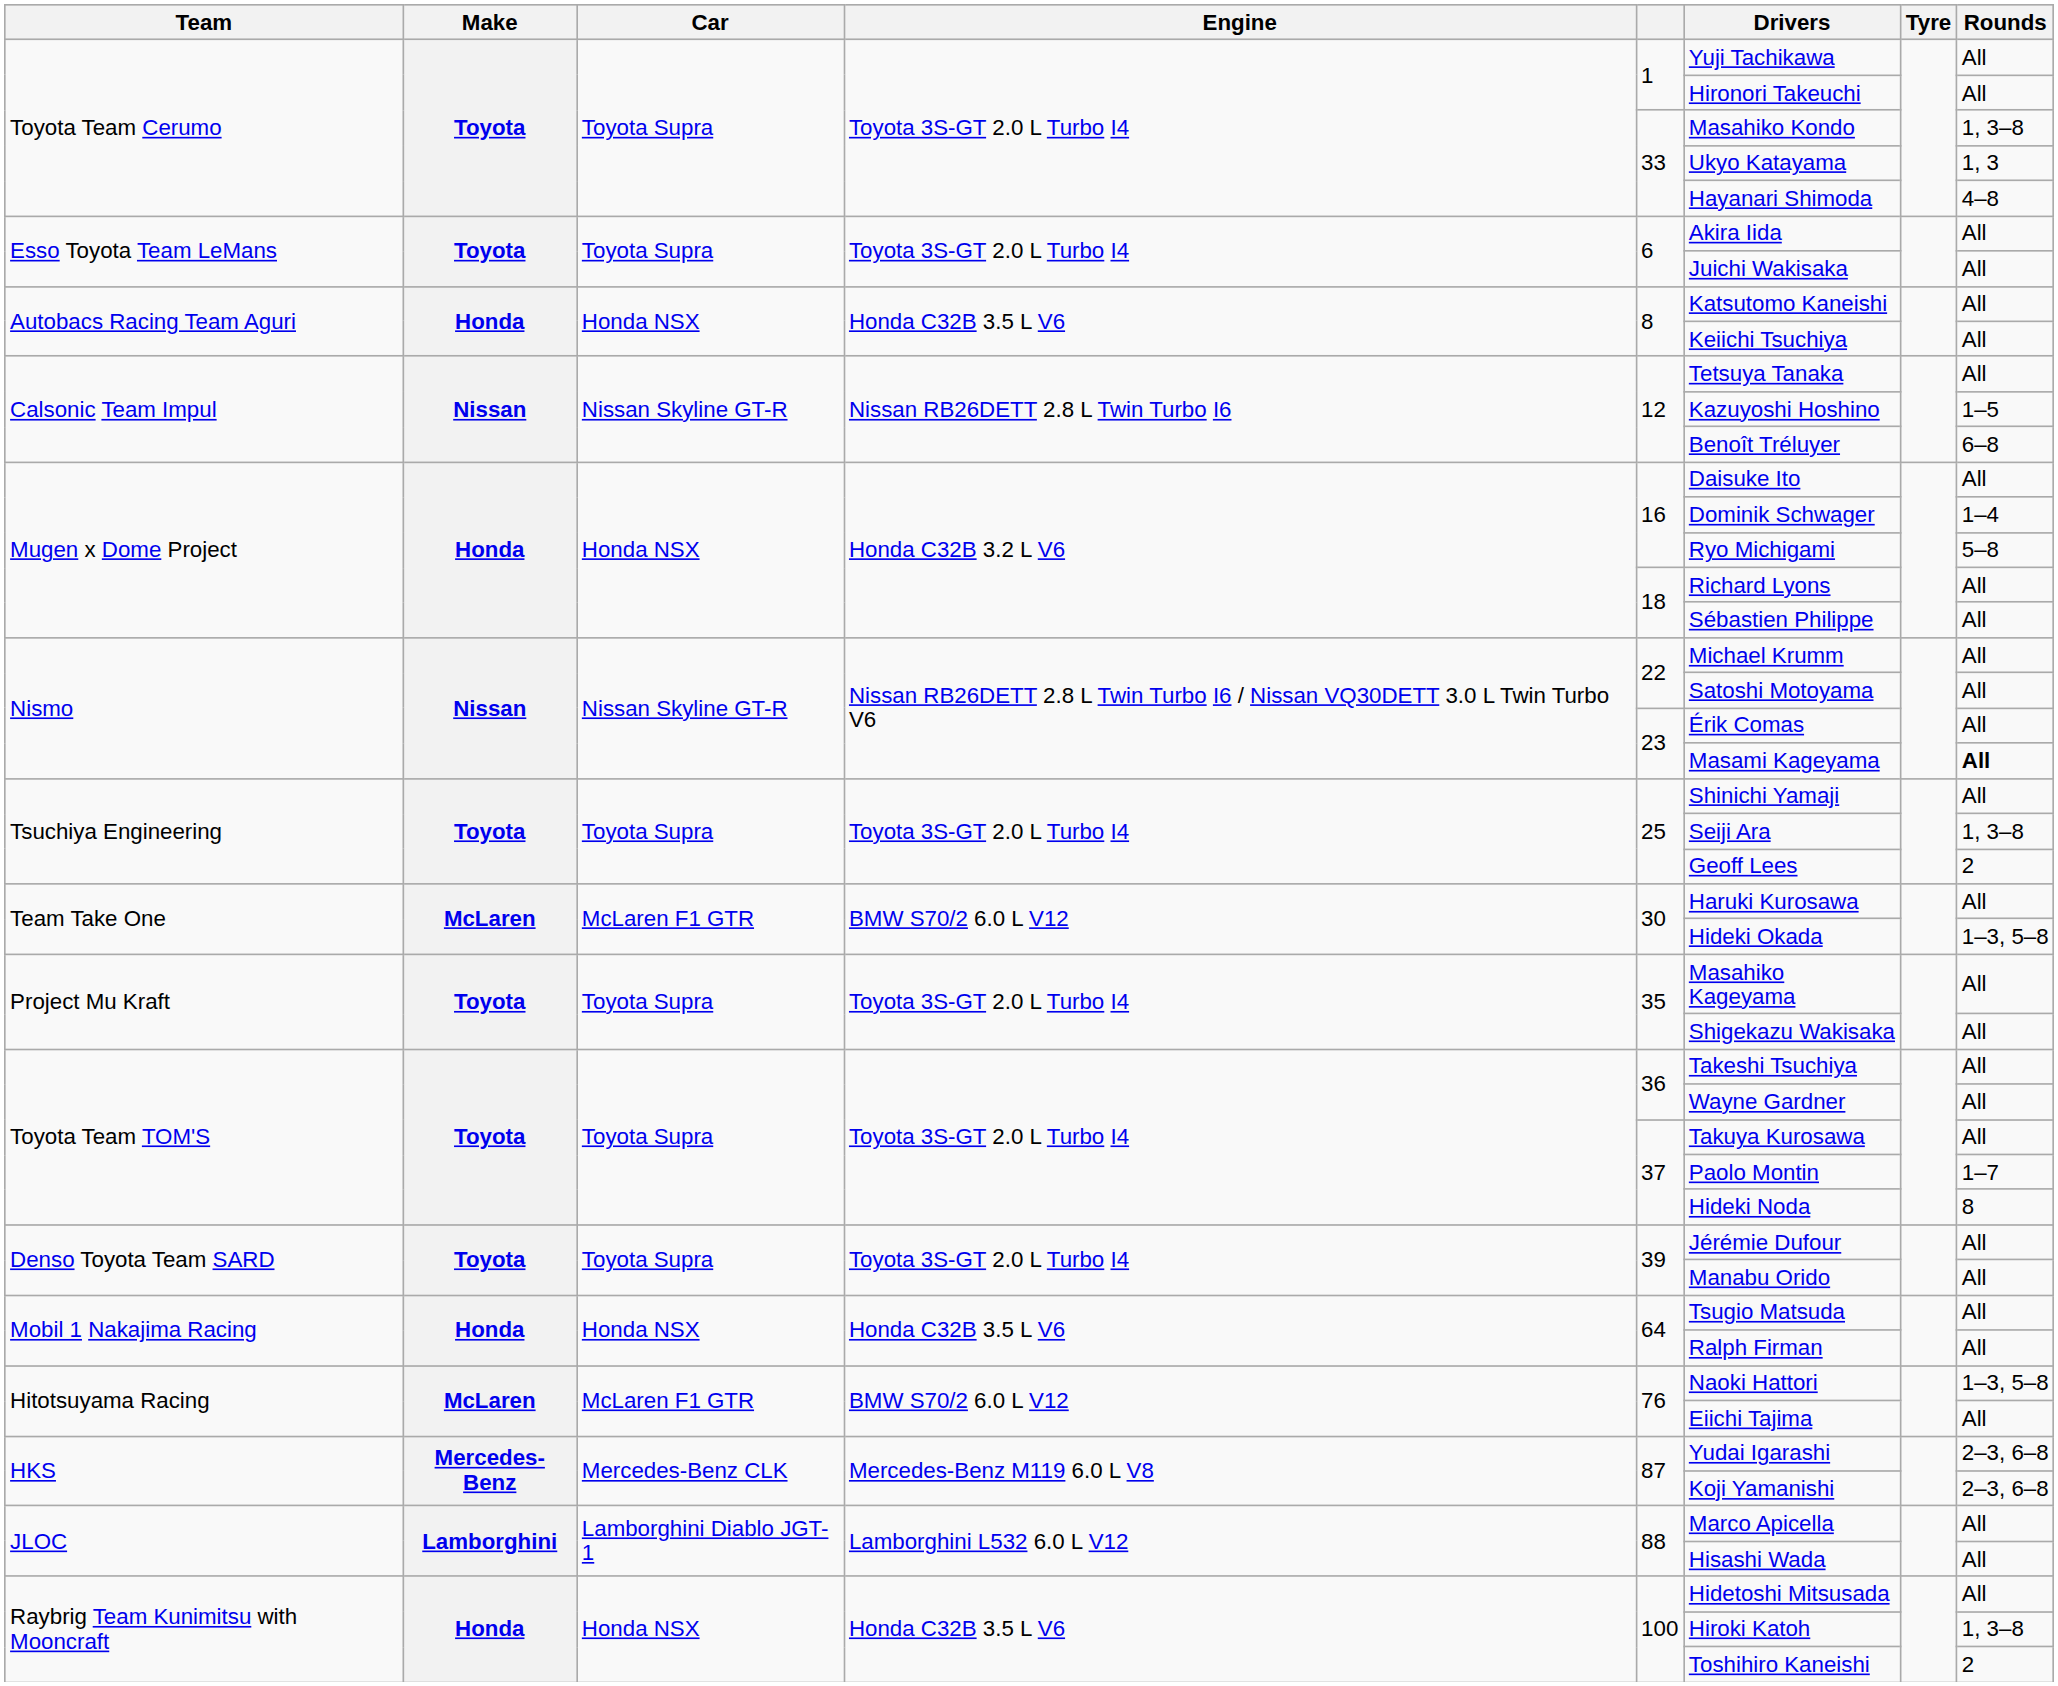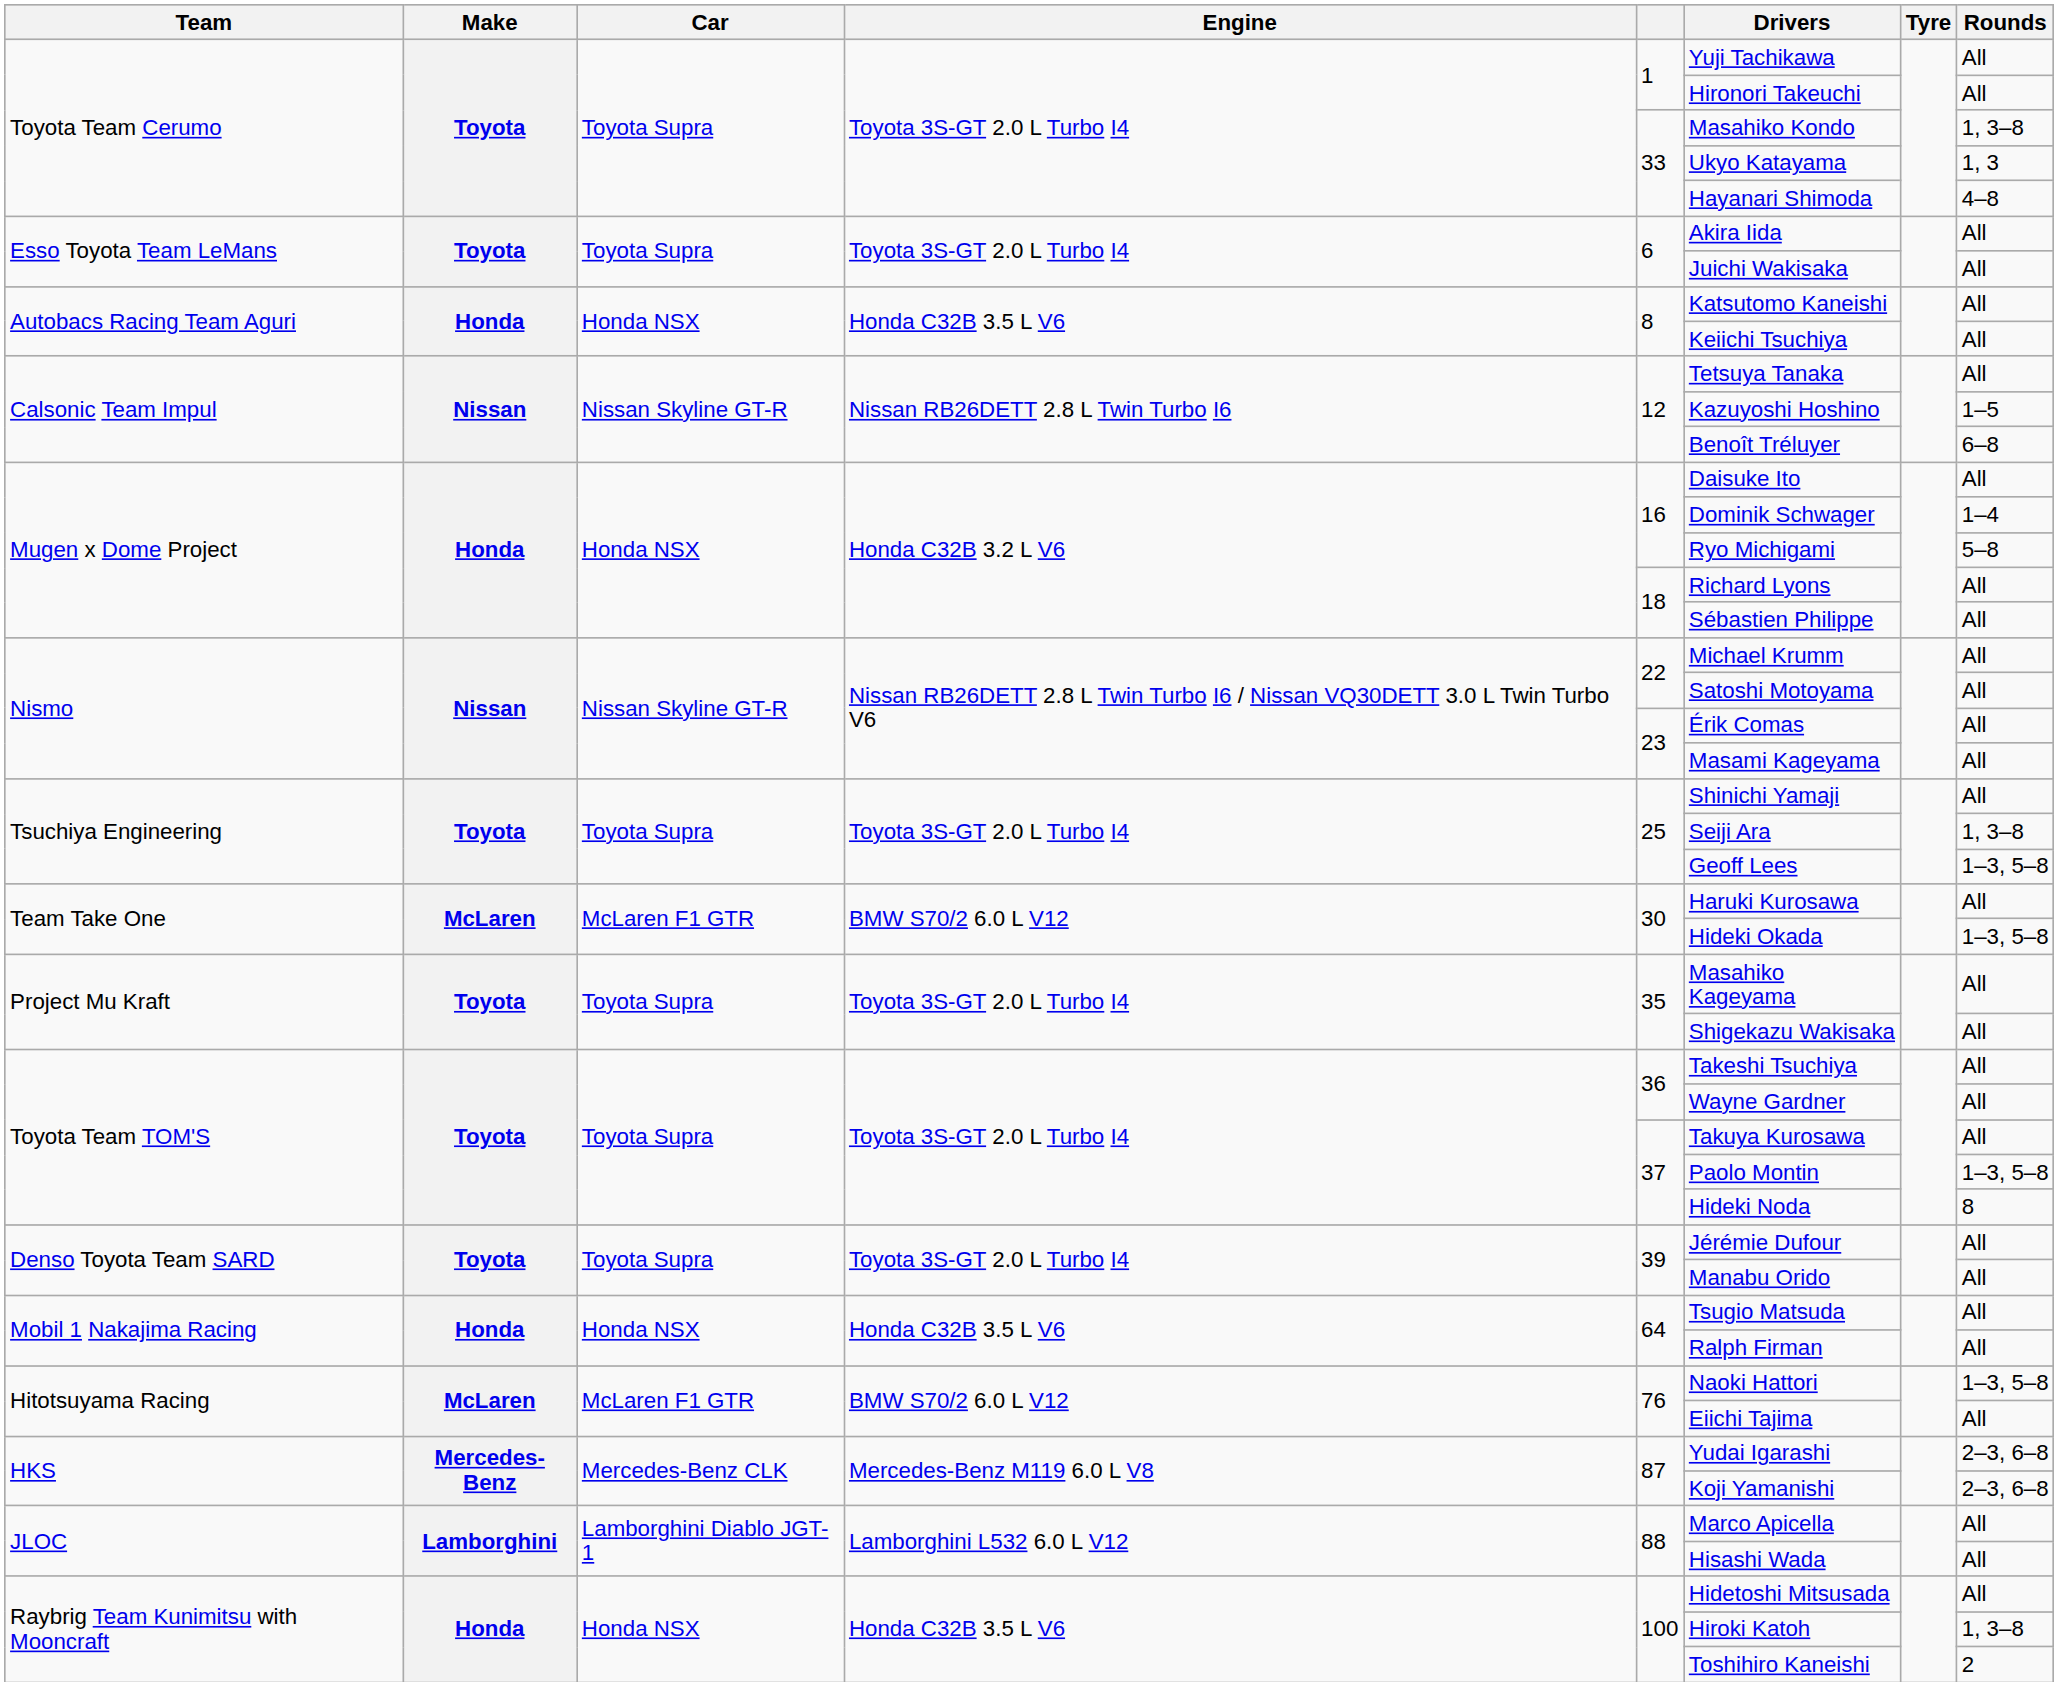(1976, 760) bold -> (1974, 760) normal
(1968, 866) 2 -> (2005, 866) 1–3, 5–8
(1980, 1172) 1–7 -> (2005, 1172) 1–3, 5–8
